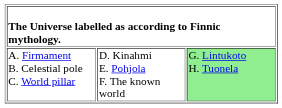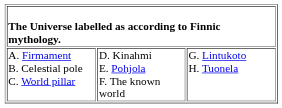(217, 62) lightgreen background -> (217, 62) no background
